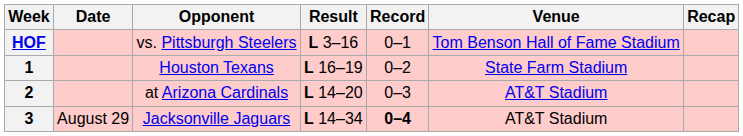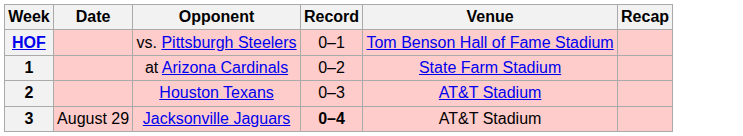- column: (333, 17)
(217, 67) Houston Texans -> (217, 67) at Arizona Cardinals
(217, 93) at Arizona Cardinals -> (217, 93) Houston Texans
